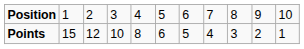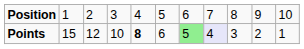(138, 33) normal -> (138, 33) bold
(186, 33) no background -> (186, 33) lightgreen background
(210, 33) no background -> (210, 33) lavender background
